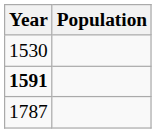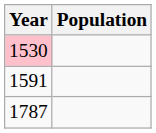(28, 50) no background -> (28, 50) pink background
(28, 81) bold -> (28, 81) normal
